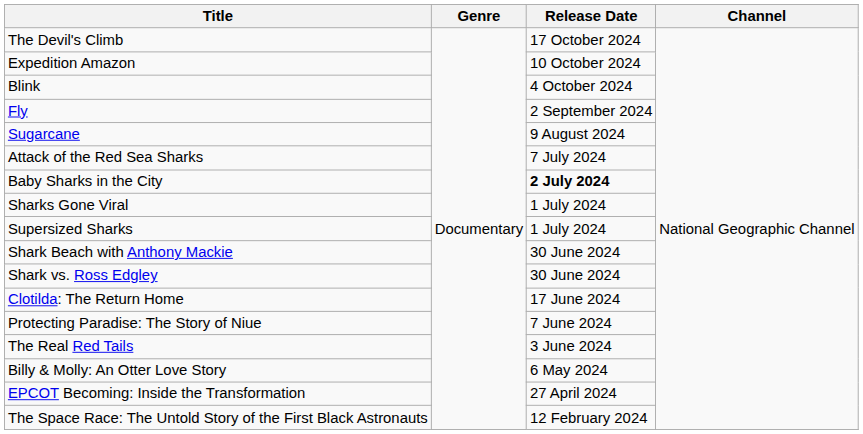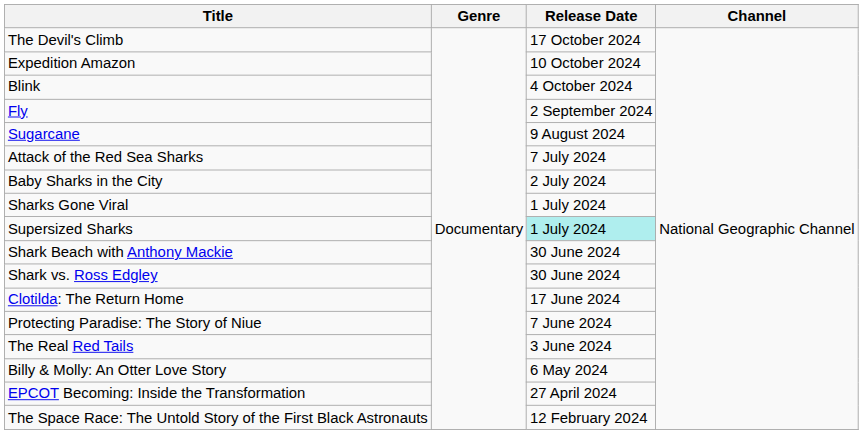(570, 181) bold -> (568, 181) normal
(568, 228) no background -> (568, 228) paleturquoise background
